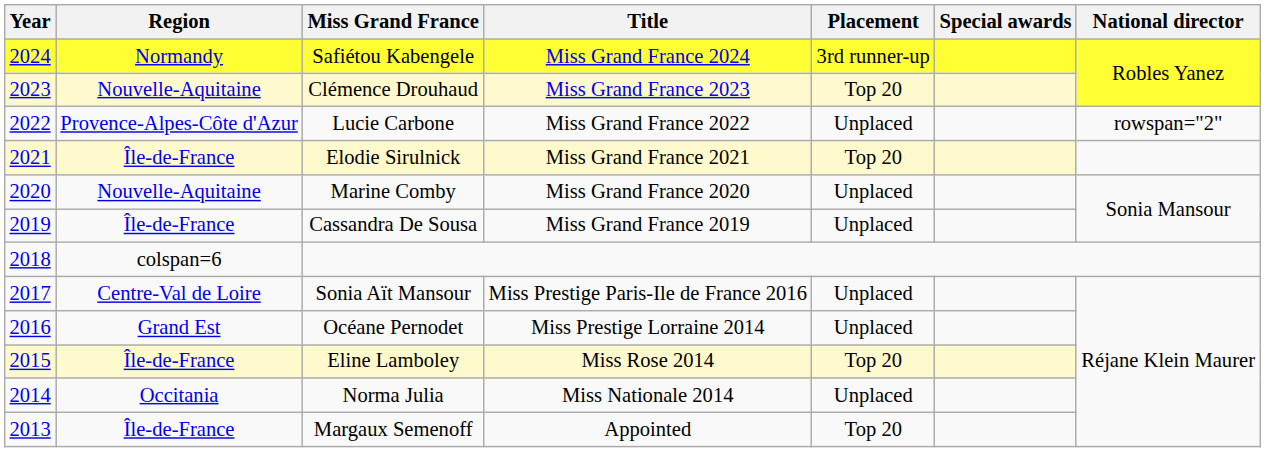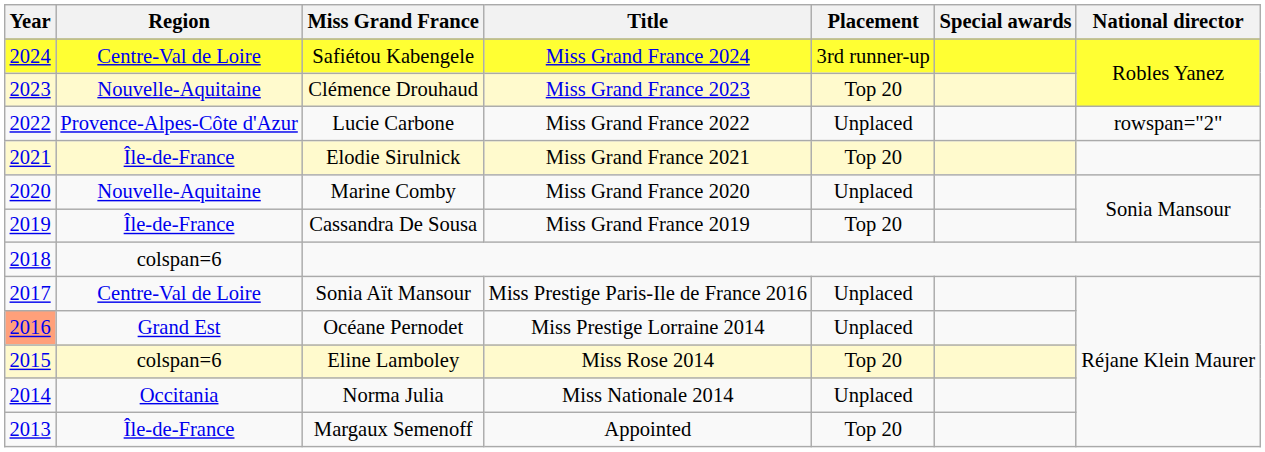(179, 55) Normandy -> (179, 55) Centre-Val de Loire
(873, 225) Unplaced -> (873, 225) Top 20
(30, 327) no background -> (30, 327) lightsalmon background
(179, 361) Île-de-France -> (179, 361) colspan=6
